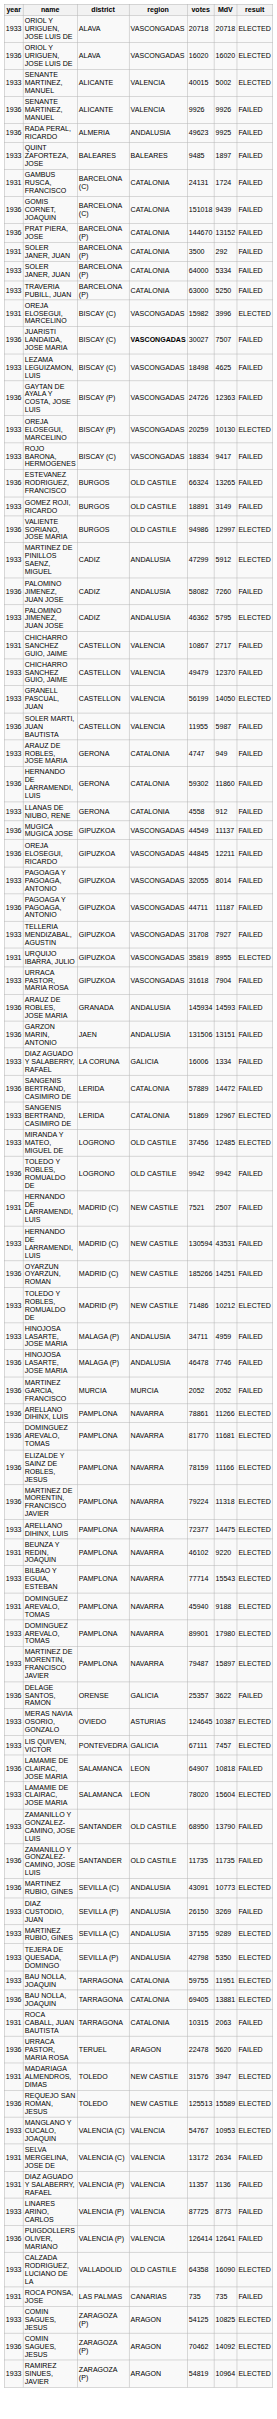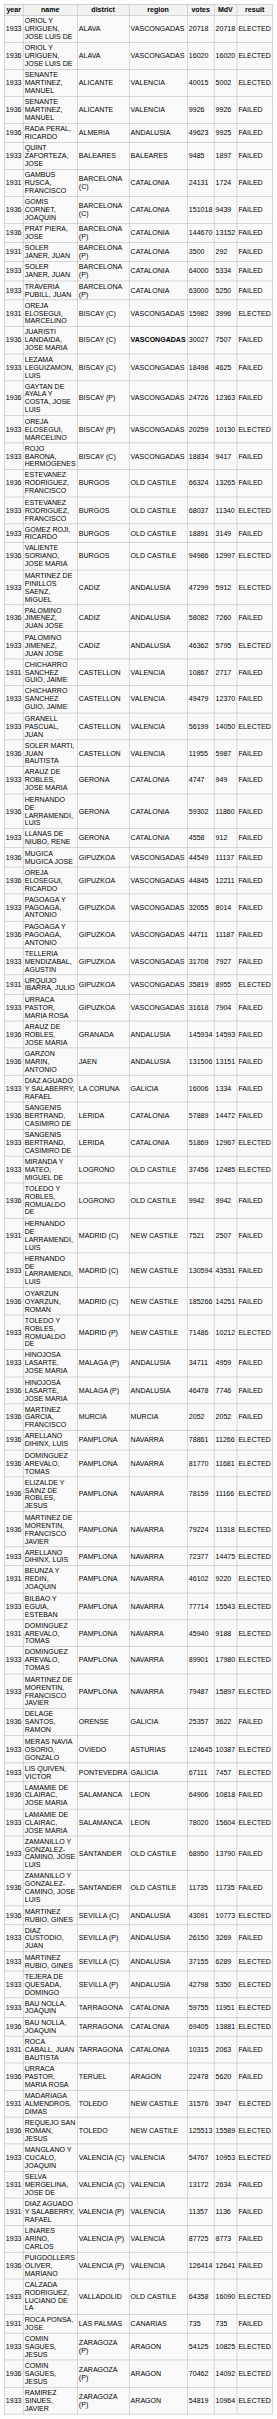+ row: (14, 510)
(199, 1768) 64907 -> (199, 1795) 64906
(223, 1934) 9289 -> (223, 1961) 6289
